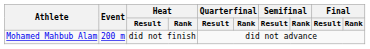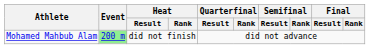(113, 37) no background -> (113, 37) lightgreen background
